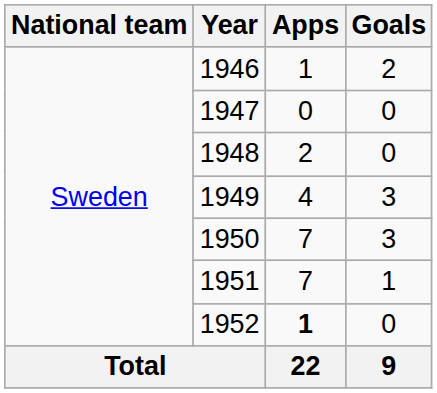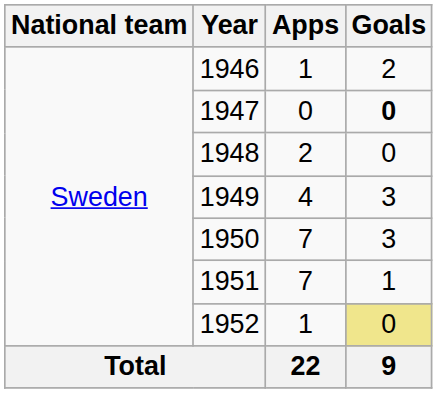(389, 111) normal -> (389, 111) bold
(305, 324) bold -> (305, 324) normal
(389, 324) no background -> (389, 324) khaki background
